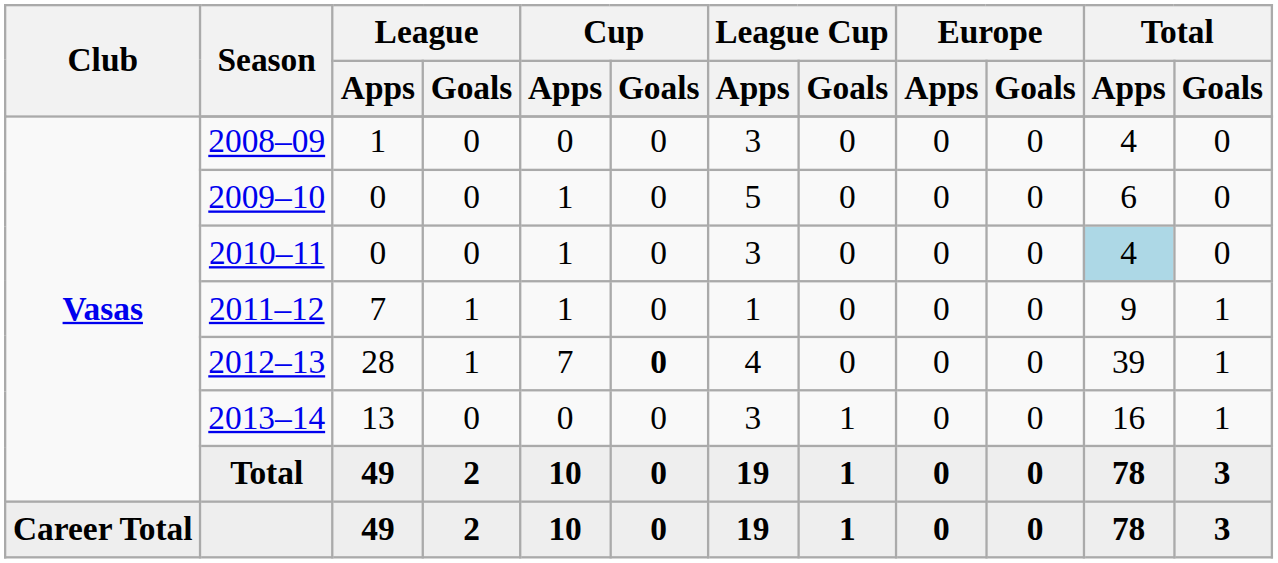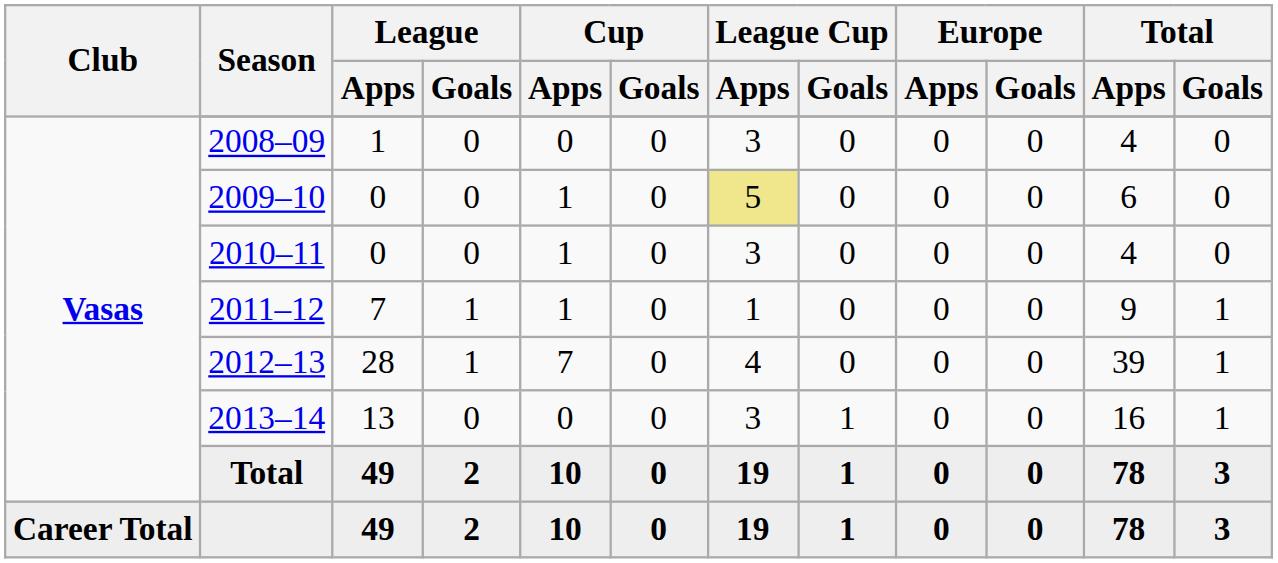(753, 197) no background -> (753, 197) khaki background
(1129, 252) lightblue background -> (1129, 252) no background
(659, 363) bold -> (659, 363) normal
